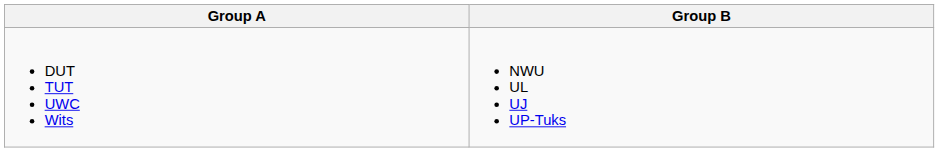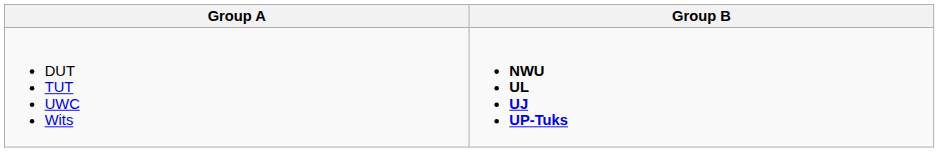(701, 96) normal -> (701, 96) bold
